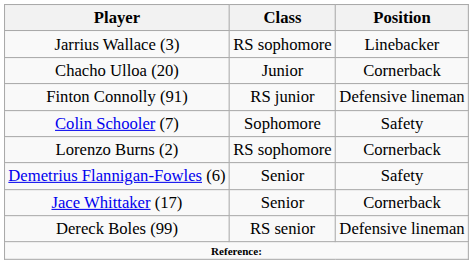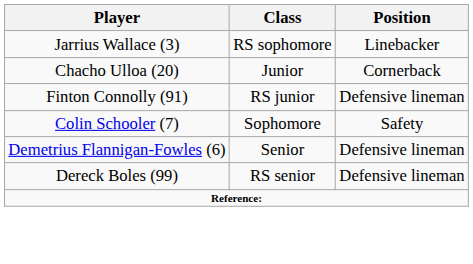- row: (117, 149)
(402, 176) Safety -> (402, 149) Defensive lineman
- row: (117, 202)
